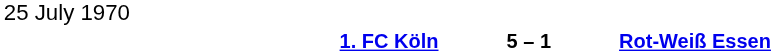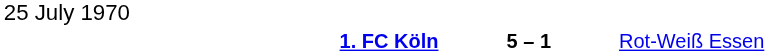(695, 41) bold -> (692, 41) normal
